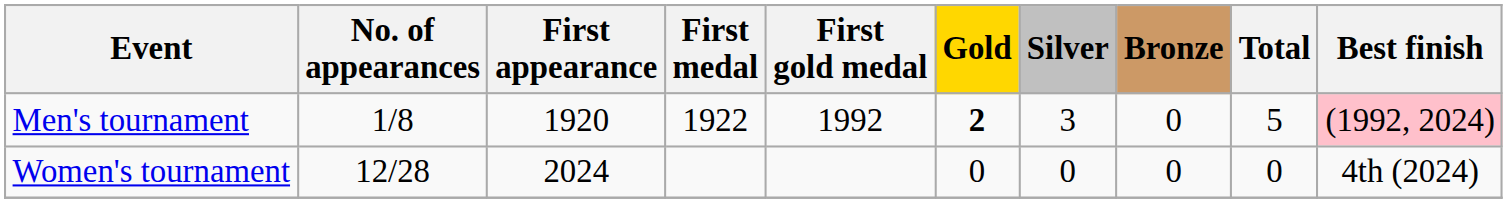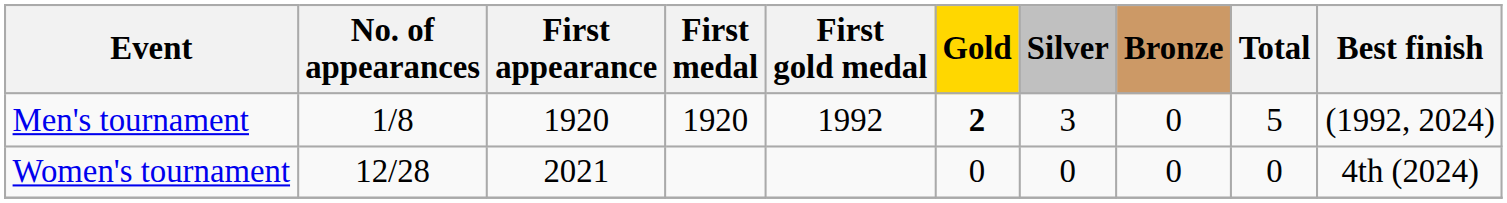(715, 119) 1922 -> (715, 119) 1920
(1410, 119) pink background -> (1410, 119) no background
(576, 171) 2024 -> (576, 171) 2021
